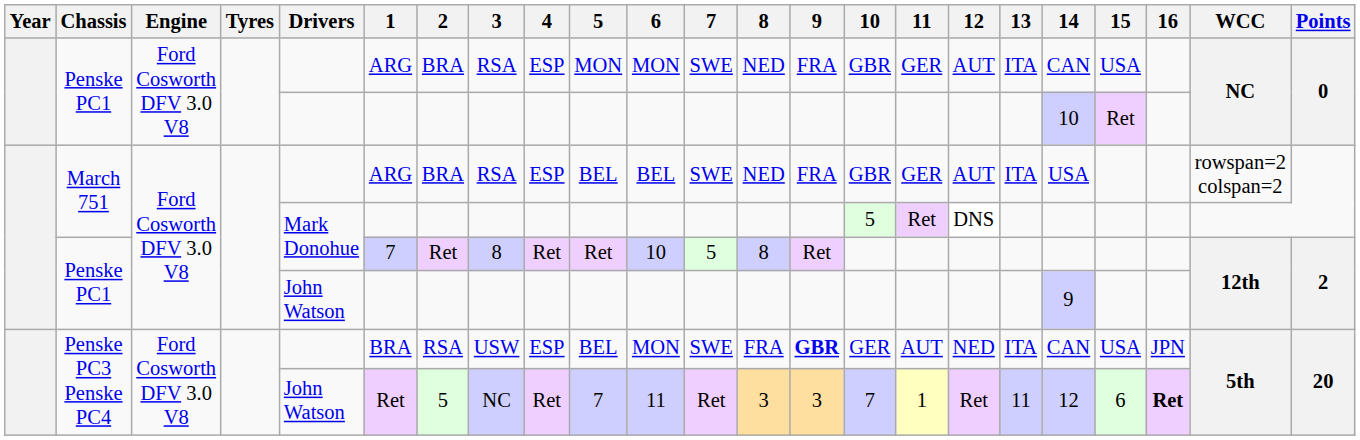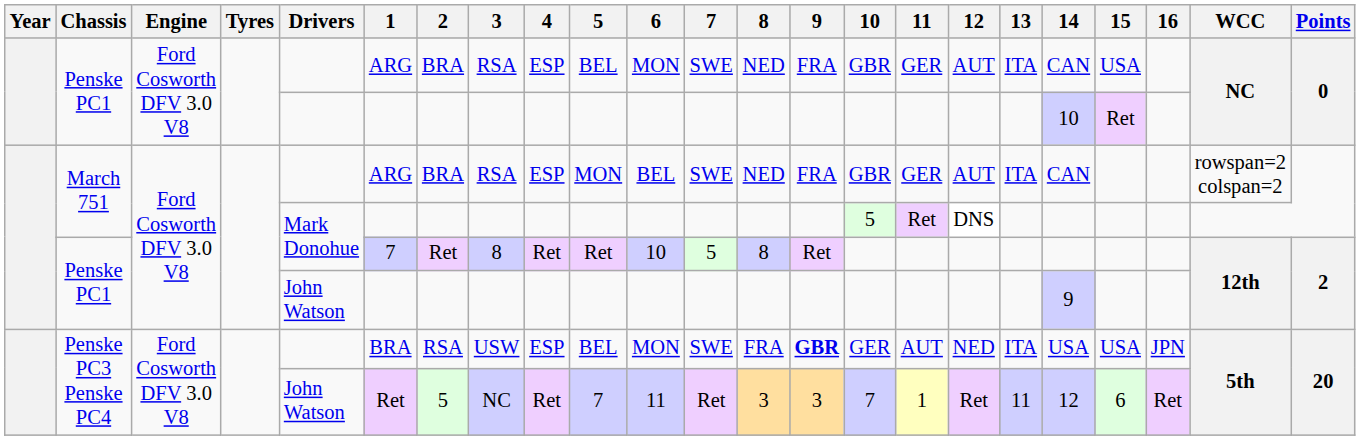(598, 64) MON -> (598, 64) BEL
(598, 173) BEL -> (598, 173) MON
(1068, 173) USA -> (1068, 173) CAN
(1068, 347) CAN -> (1068, 347) USA
(1168, 400) bold -> (1168, 400) normal
